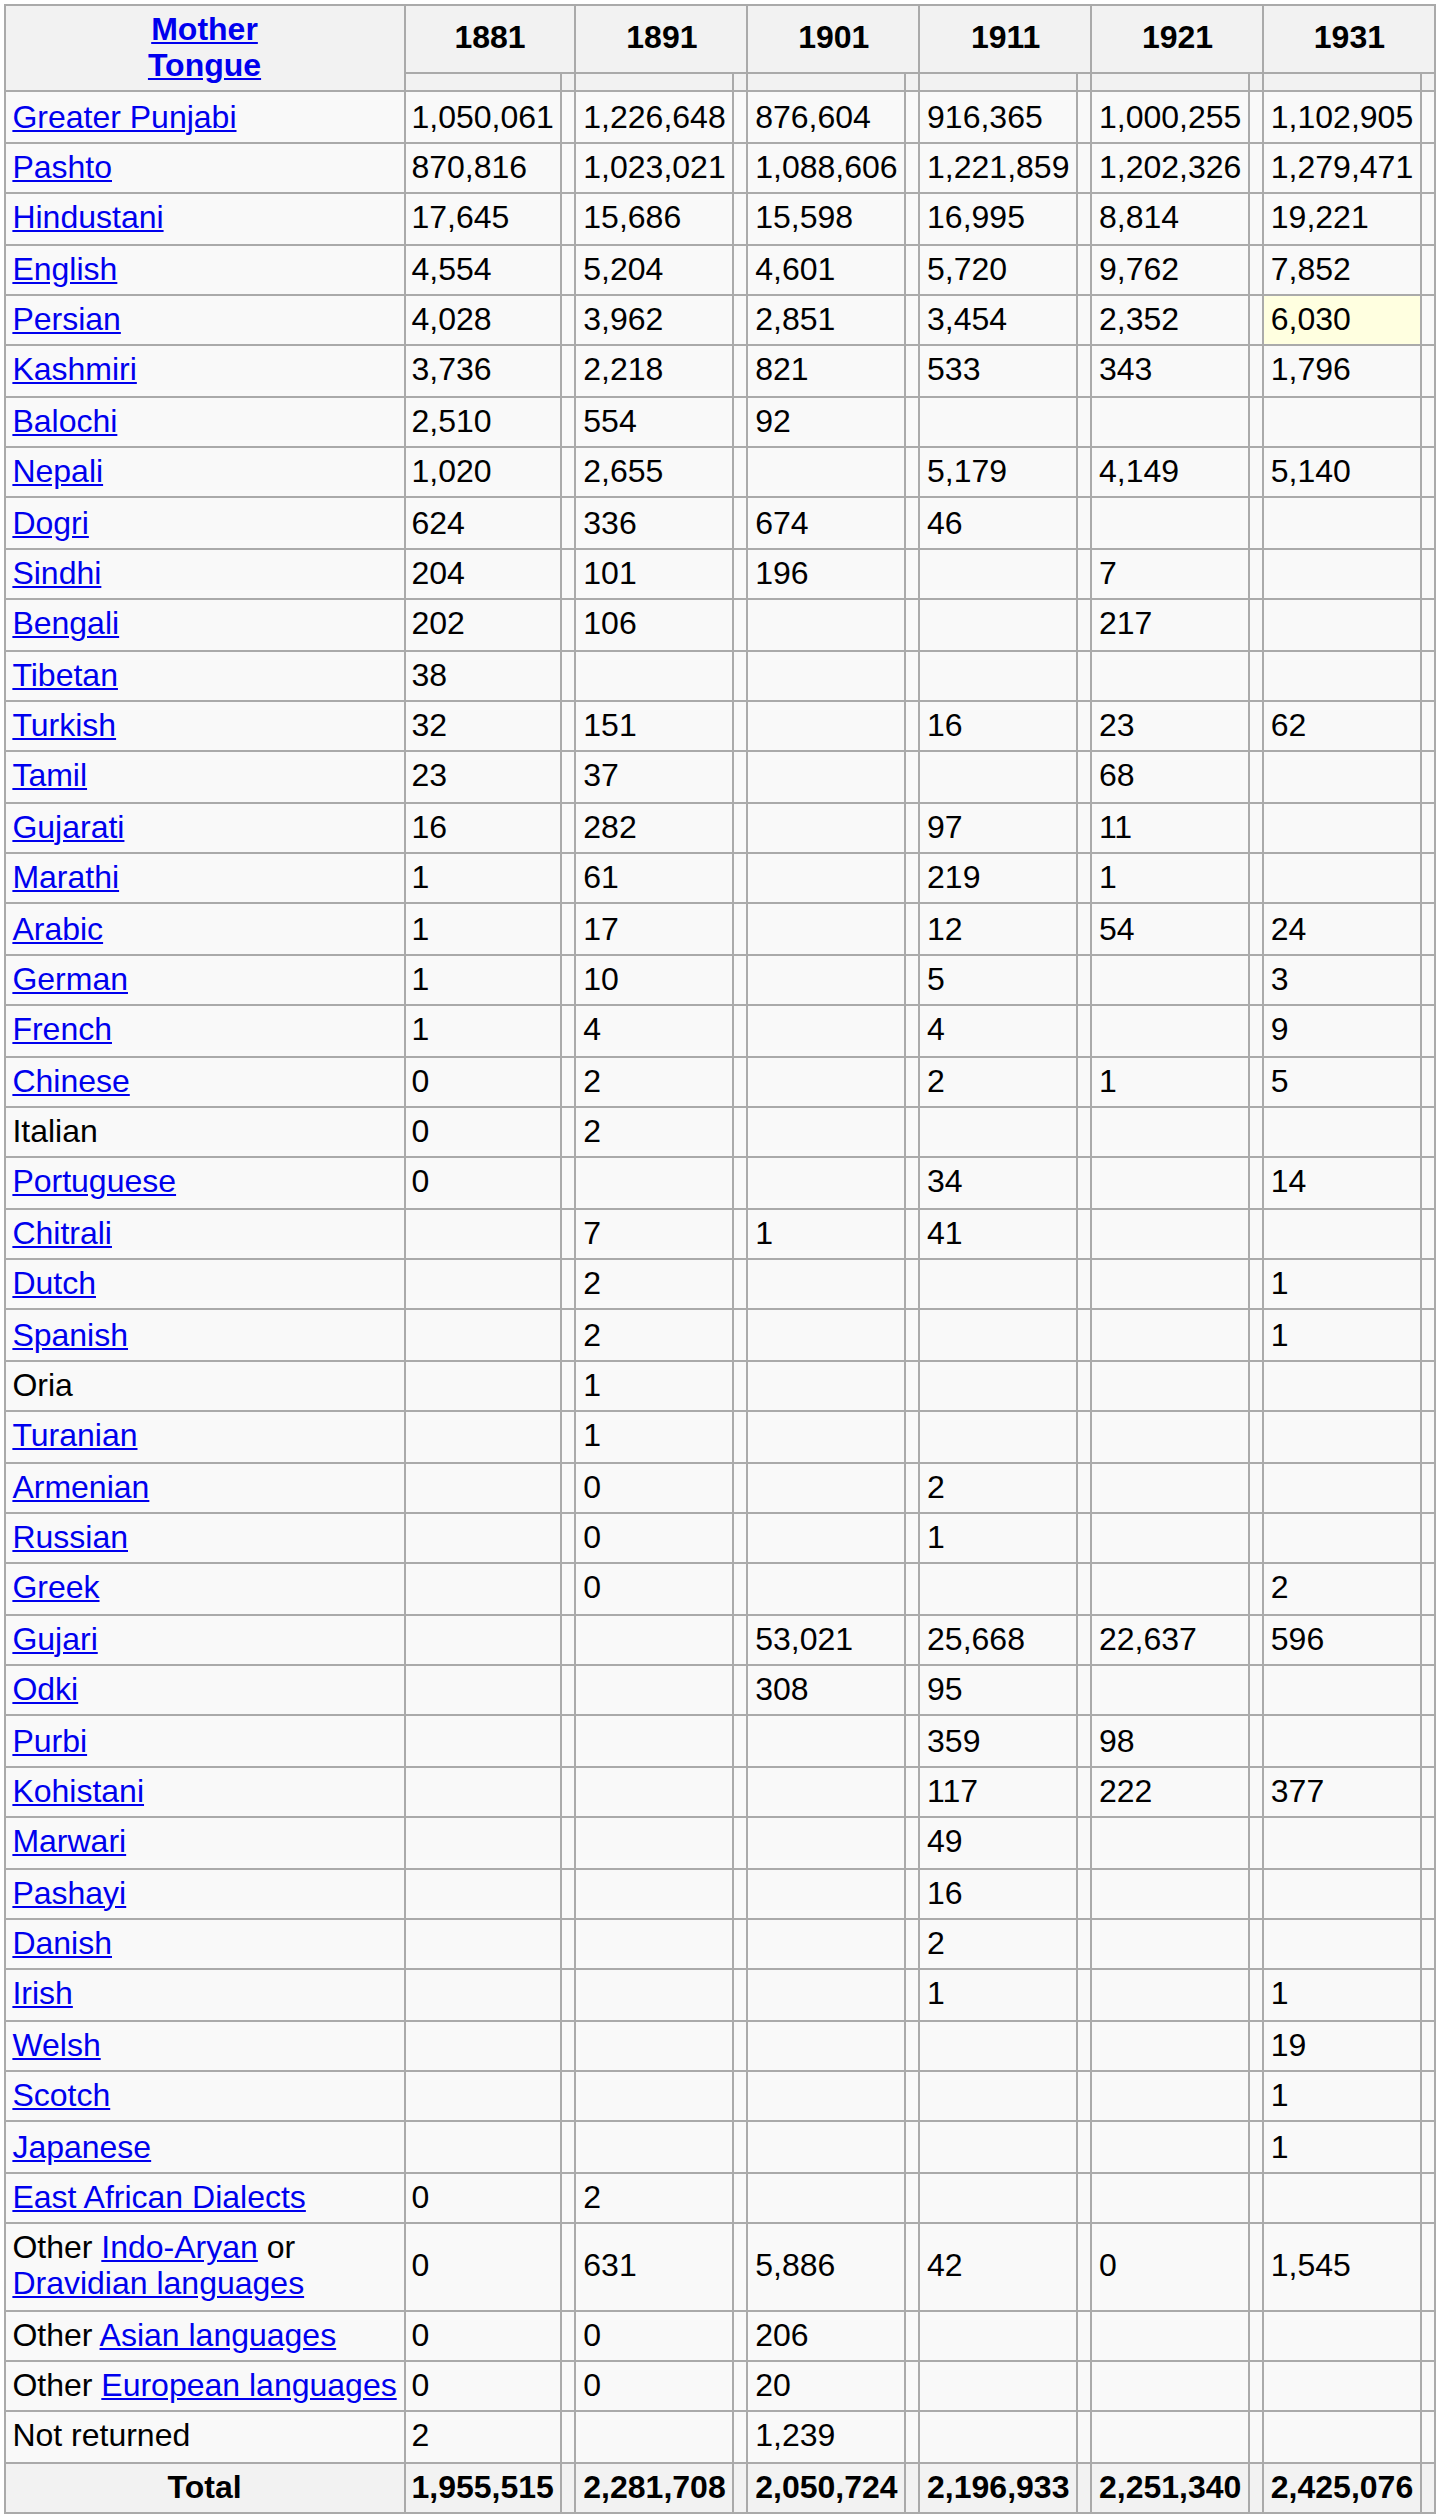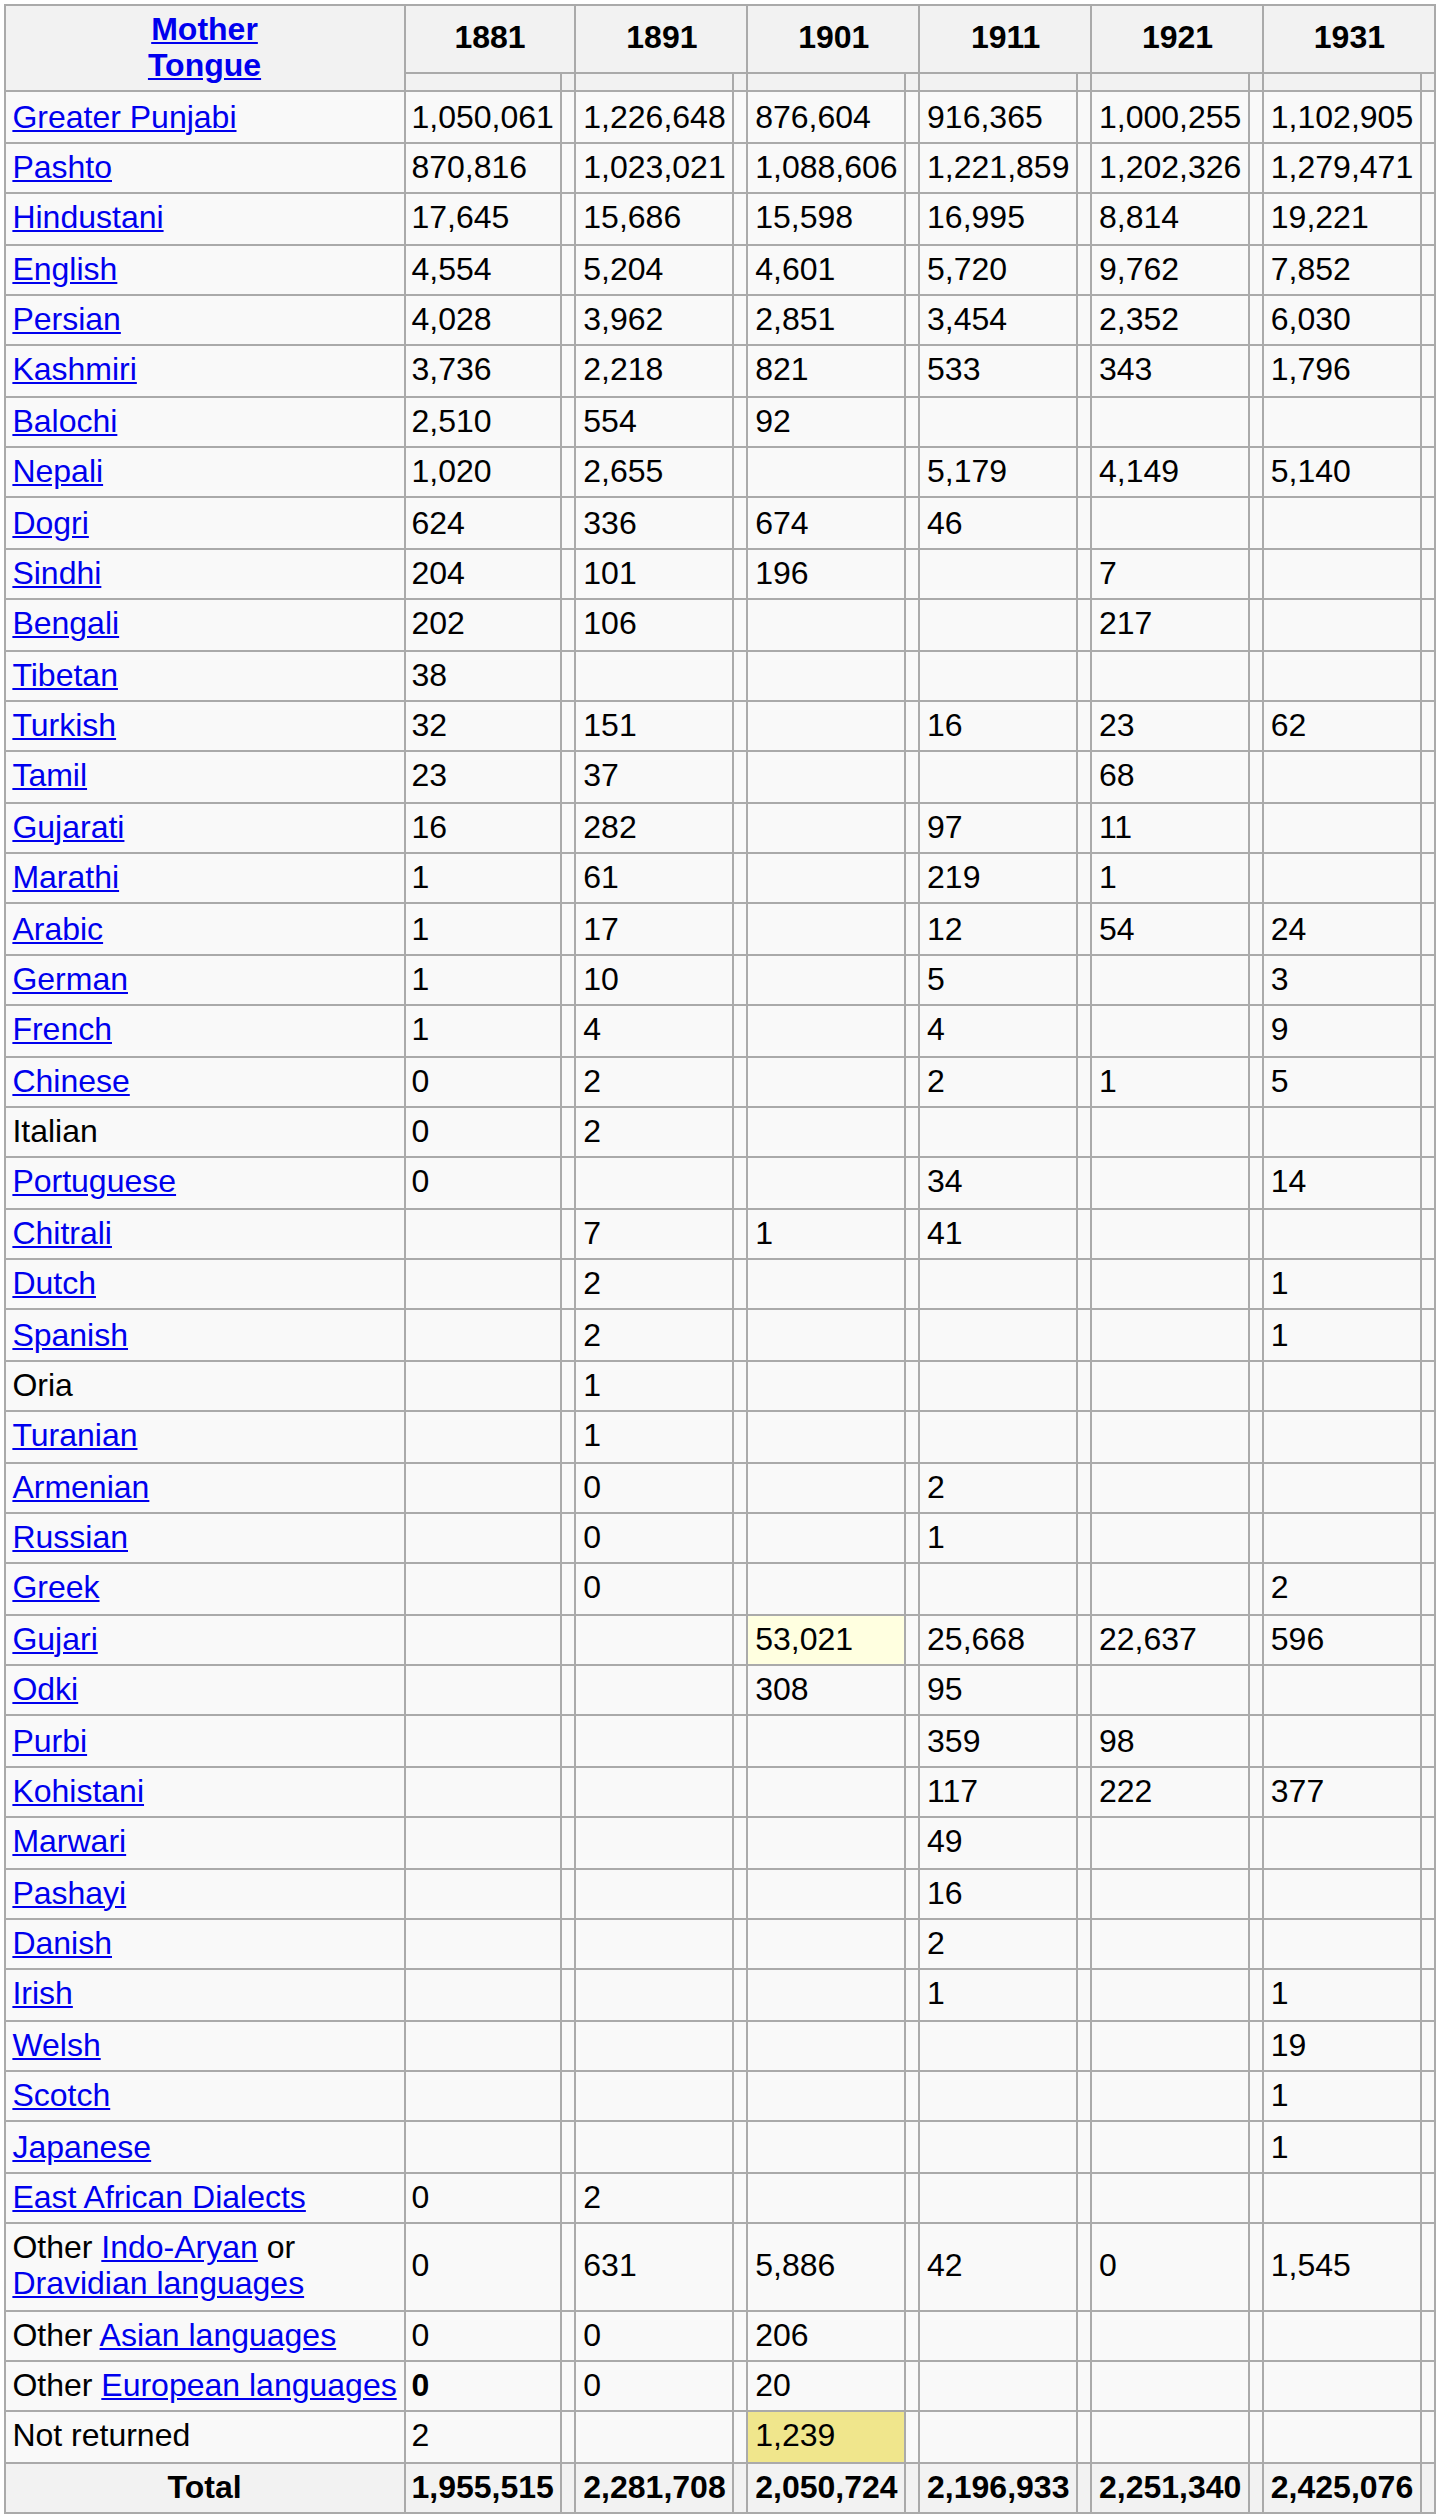(1311, 319) lightyellow background -> (1311, 319) no background
(804, 1639) no background -> (804, 1639) lightyellow background
(420, 2385) normal -> (420, 2385) bold
(795, 2436) no background -> (795, 2436) khaki background
